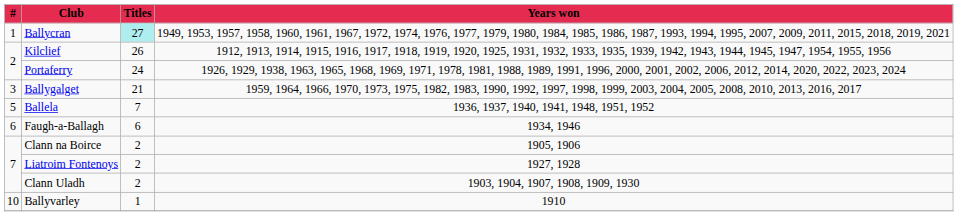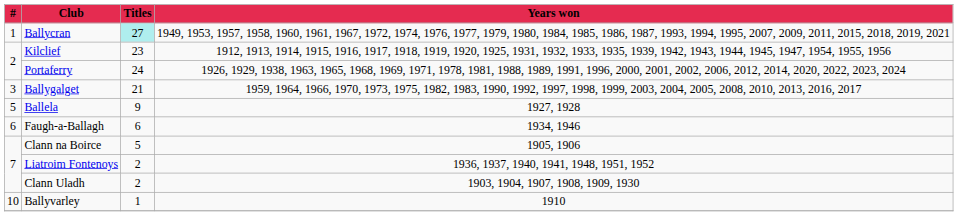(138, 51) 26 -> (138, 51) 23
(138, 107) 7 -> (138, 107) 9
(554, 107) 1936, 1937, 1940, 1941, 1948, 1951, 1952 -> (554, 107) 1927, 1928
(138, 145) 2 -> (138, 145) 5
(554, 164) 1927, 1928 -> (554, 164) 1936, 1937, 1940, 1941, 1948, 1951, 1952
